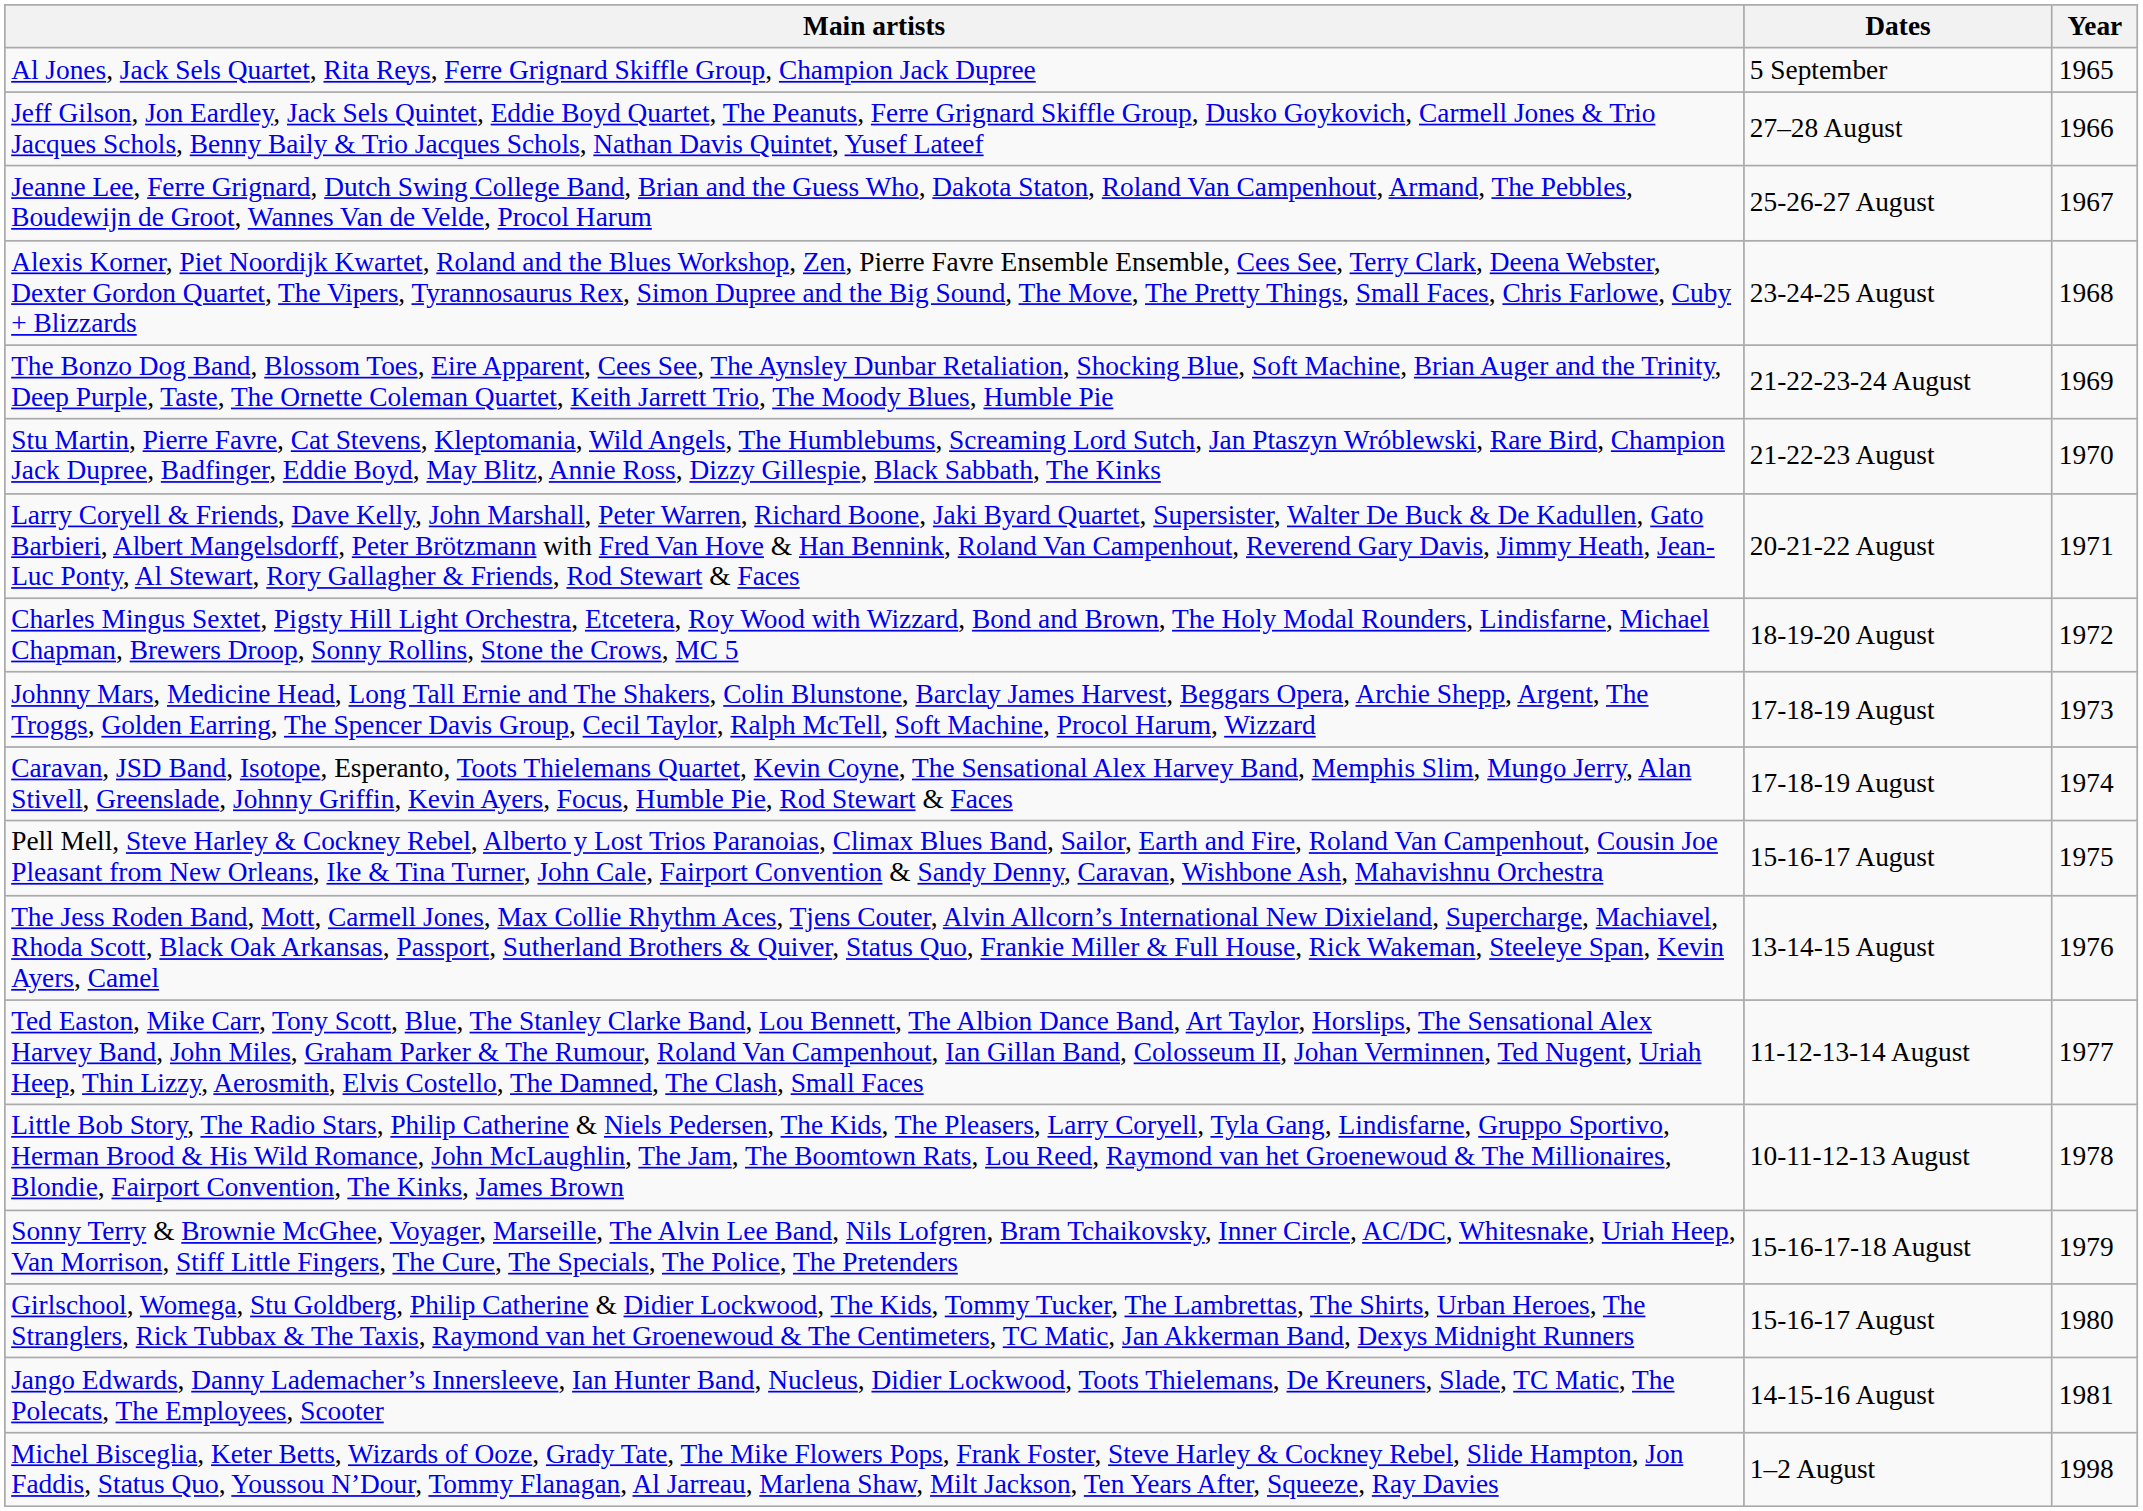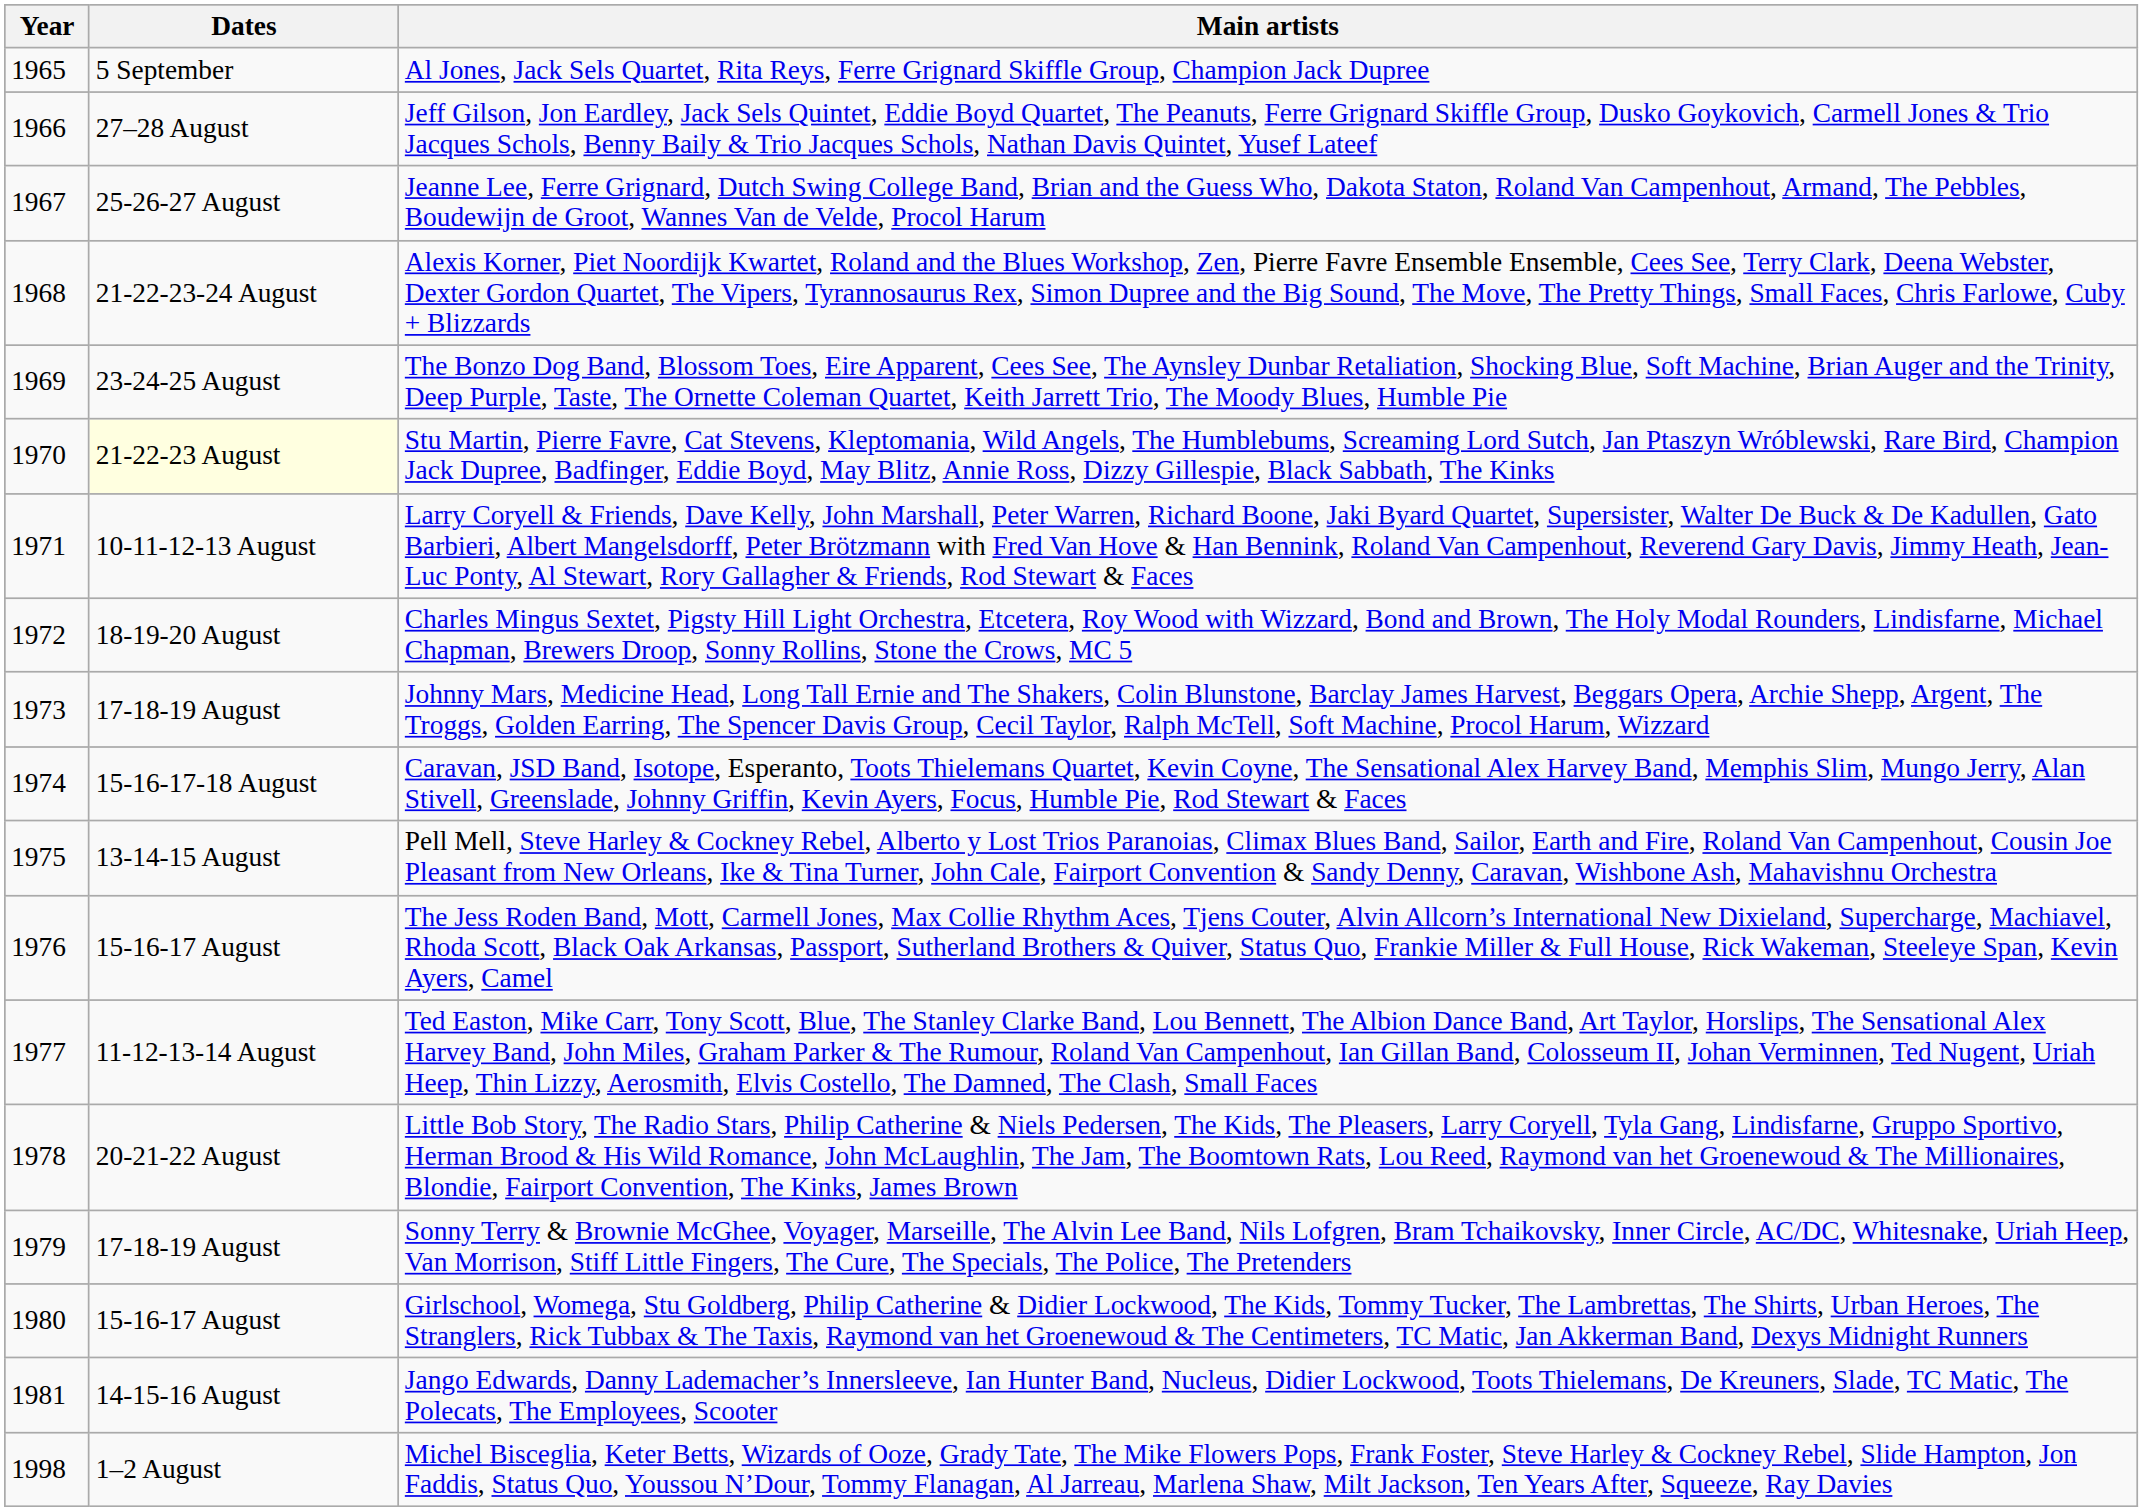columns swapped: (2095, 26) <-> (874, 26)
(1842, 292) 23-24-25 August -> (206, 292) 21-22-23-24 August
(1860, 381) 21-22-23-24 August -> (188, 381) 23-24-25 August
(1842, 455) no background -> (188, 455) lightyellow background
(1842, 545) 20-21-22 August -> (206, 545) 10-11-12-13 August
(1842, 783) 17-18-19 August -> (206, 783) 15-16-17-18 August
(1842, 857) 15-16-17 August -> (188, 857) 13-14-15 August
(1842, 947) 13-14-15 August -> (188, 947) 15-16-17 August
(1860, 1156) 10-11-12-13 August -> (188, 1156) 20-21-22 August
(1860, 1246) 15-16-17-18 August -> (188, 1246) 17-18-19 August
